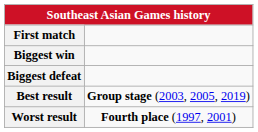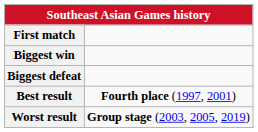(168, 96) Group stage (2003, 2005, 2019) -> (168, 96) Fourth place (1997, 2001)
(168, 117) Fourth place (1997, 2001) -> (168, 117) Group stage (2003, 2005, 2019)
